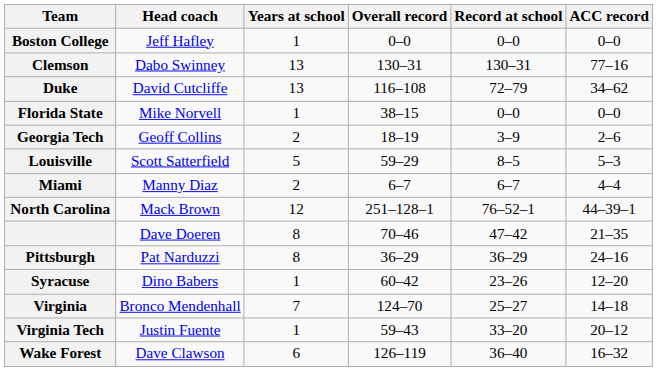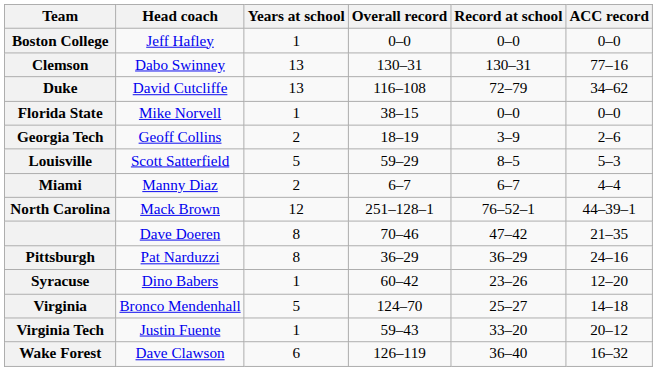(296, 305) 7 -> (296, 305) 5
